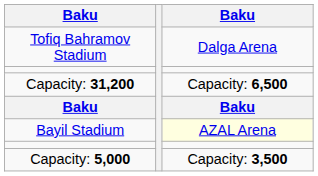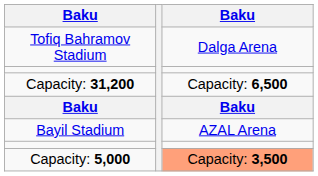(237, 130) lightyellow background -> (237, 130) no background
(237, 159) no background -> (237, 159) lightsalmon background
